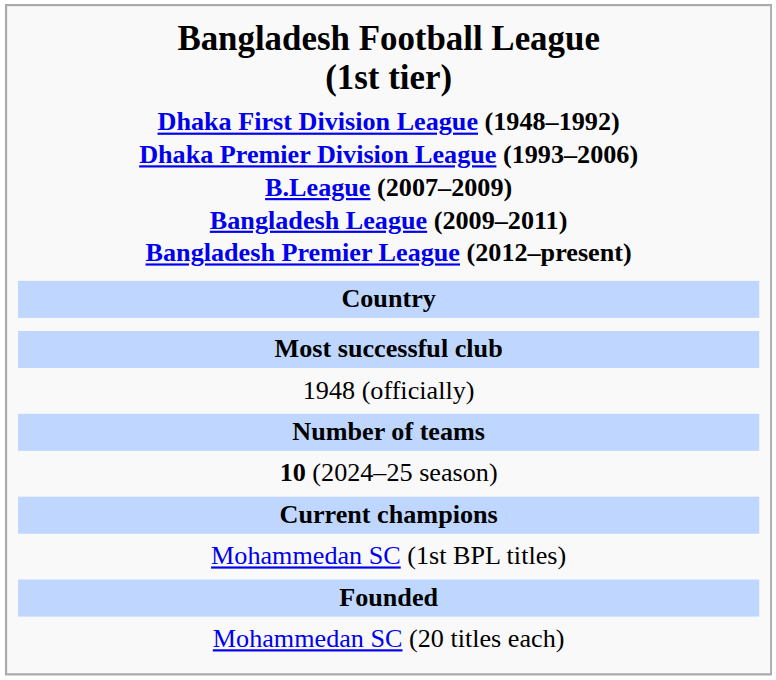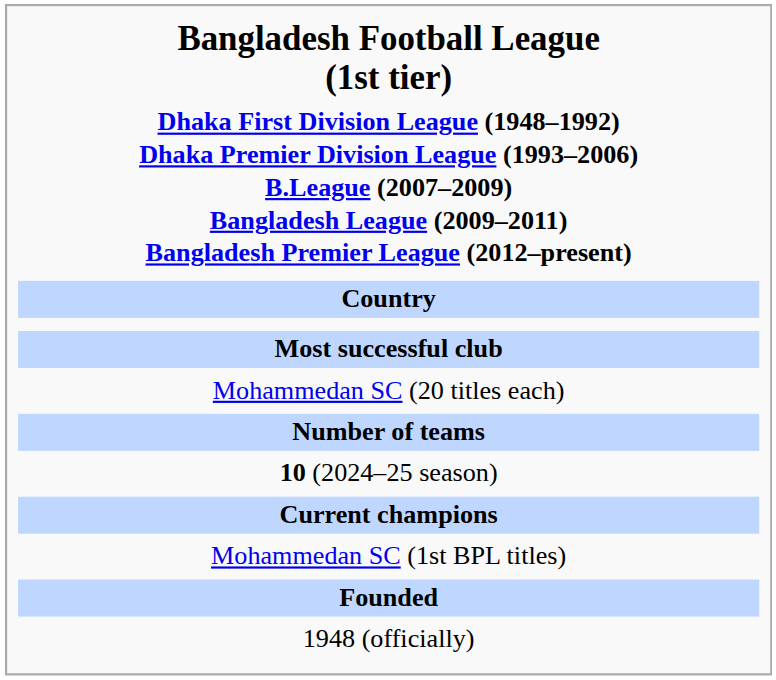(389, 390) 1948 (officially) -> (389, 390) Mohammedan SC (20 titles each)
(389, 639) Mohammedan SC (20 titles each) -> (389, 639) 1948 (officially)
